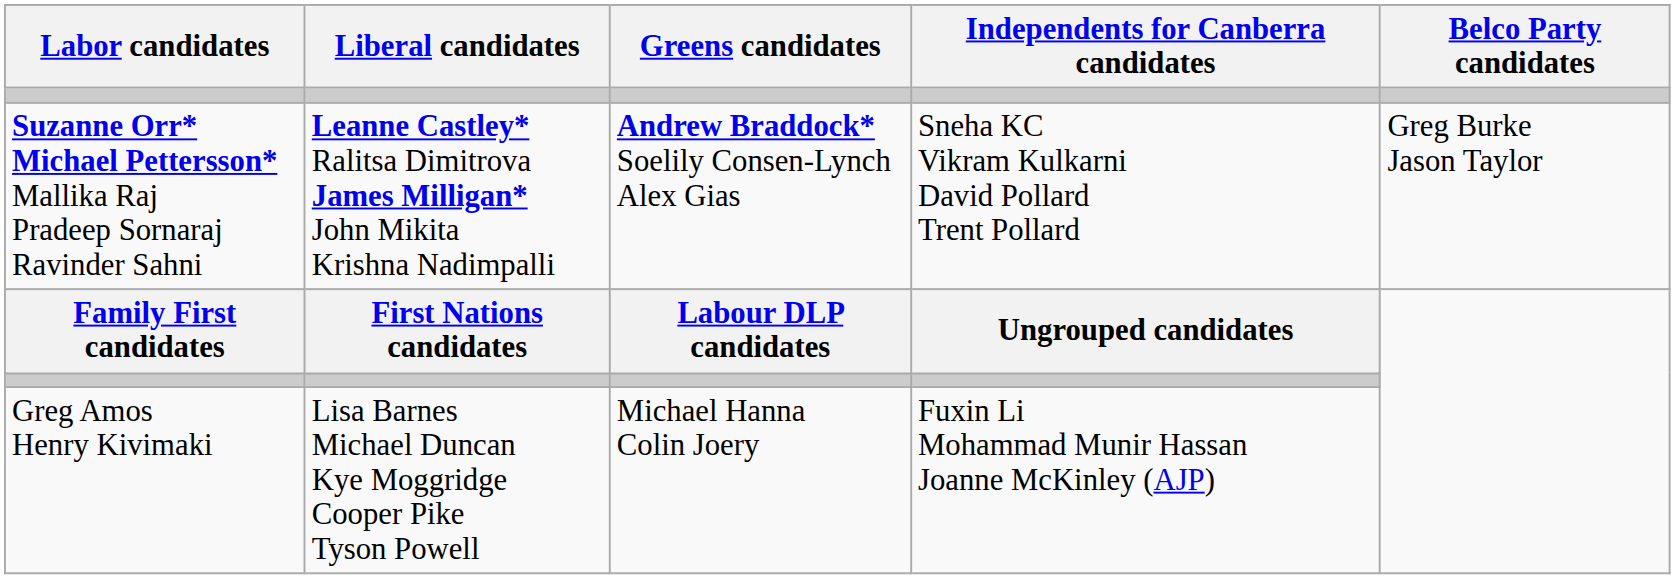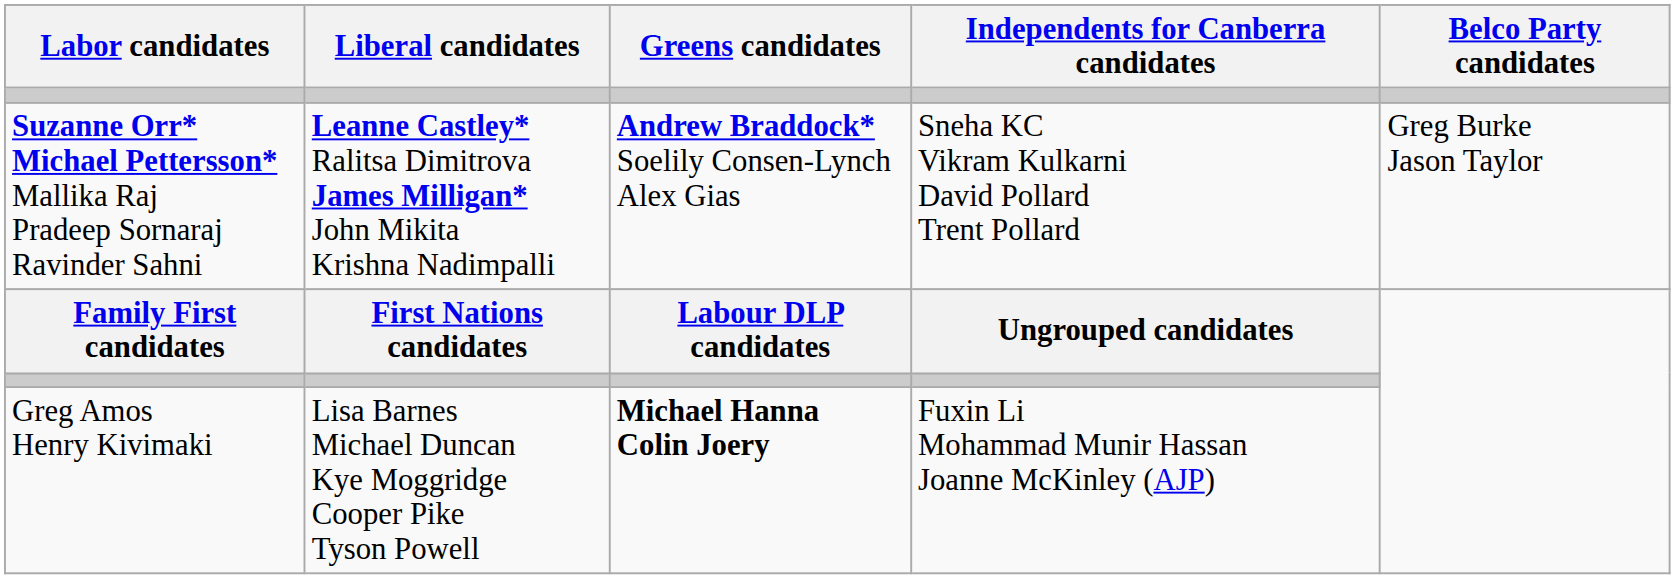(711, 427) normal -> (718, 427) bold
